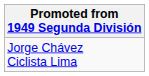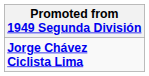(45, 54) normal -> (47, 54) bold
